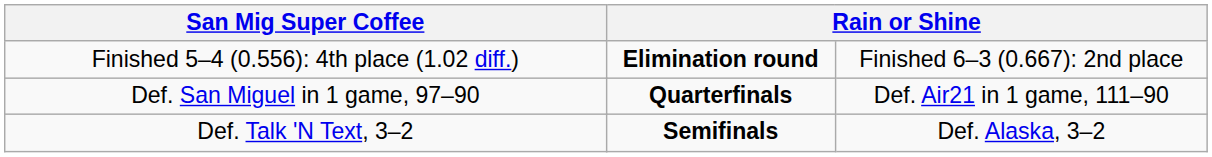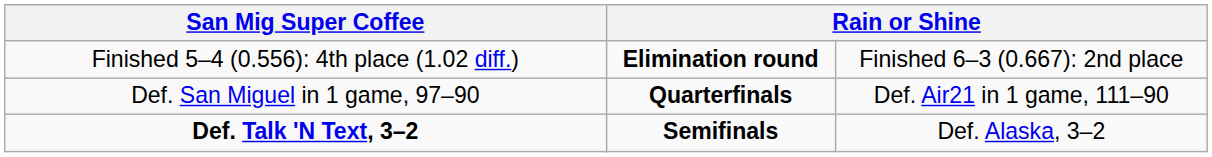(305, 132) normal -> (305, 132) bold
